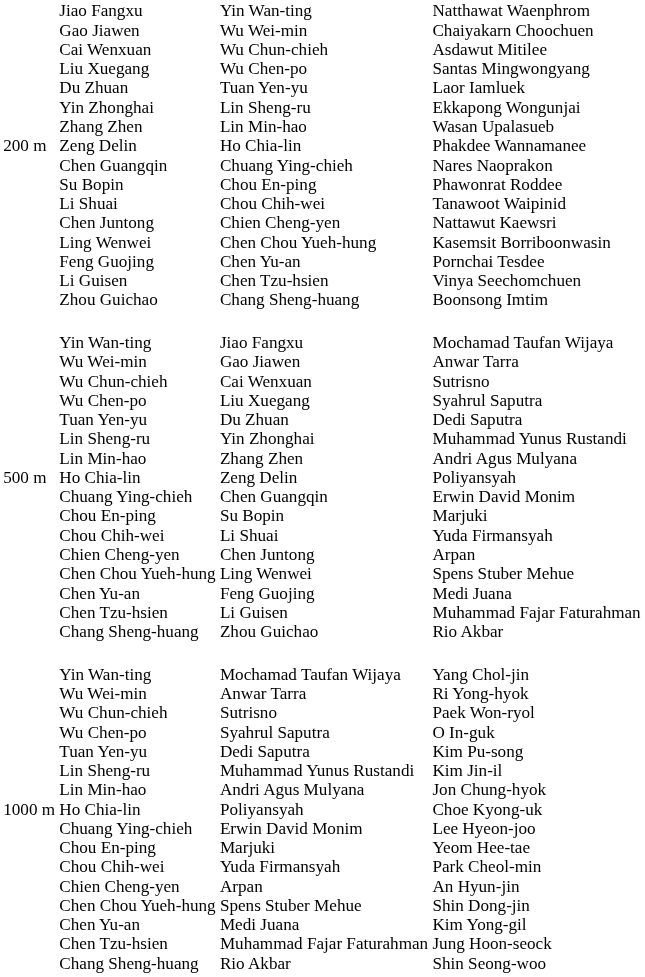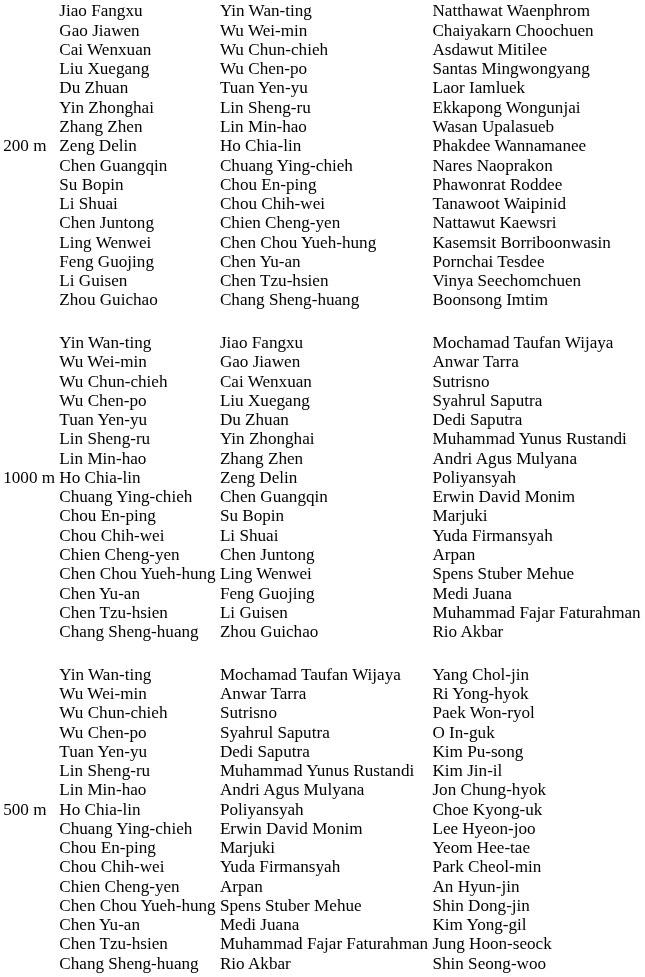(25, 477) 500 m -> (29, 477) 1000 m
(29, 809) 1000 m -> (25, 809) 500 m
